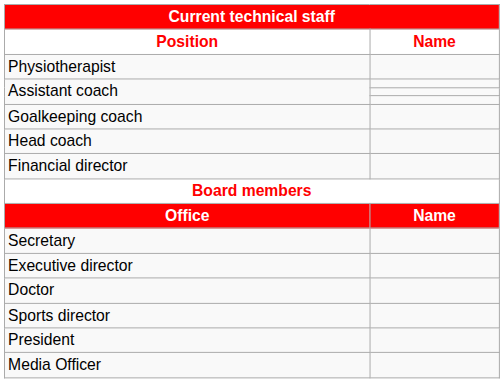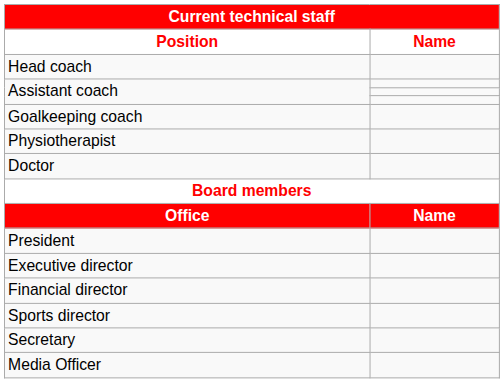(62, 66) Physiotherapist -> (50, 66) Head coach
(50, 141) Head coach -> (62, 141) Physiotherapist
(68, 166) Financial director -> (31, 166) Doctor
(42, 240) Secretary -> (41, 240) President
(31, 290) Doctor -> (68, 290) Financial director
(41, 340) President -> (42, 340) Secretary
